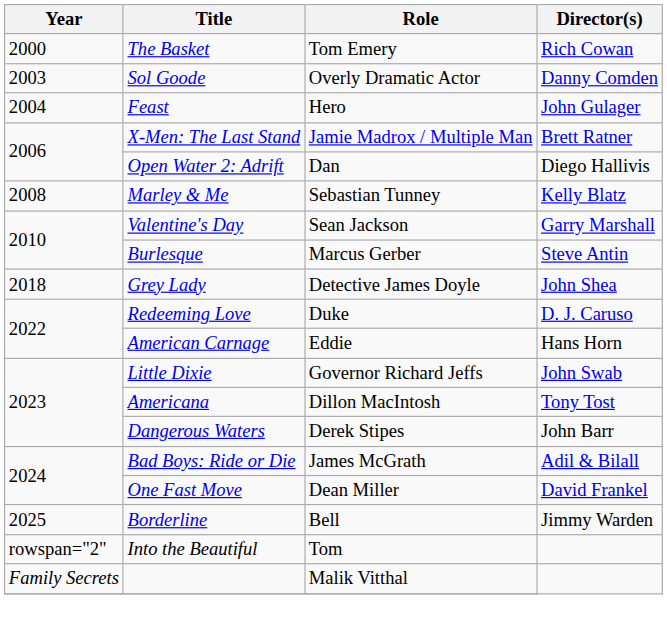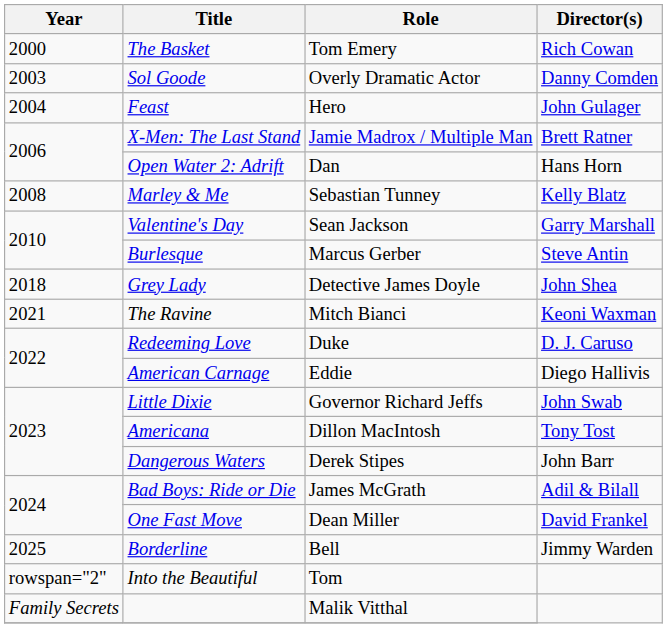(595, 166) Diego Hallivis -> (582, 166) Hans Horn
+ row: (170, 313)
(582, 343) Hans Horn -> (595, 372) Diego Hallivis
